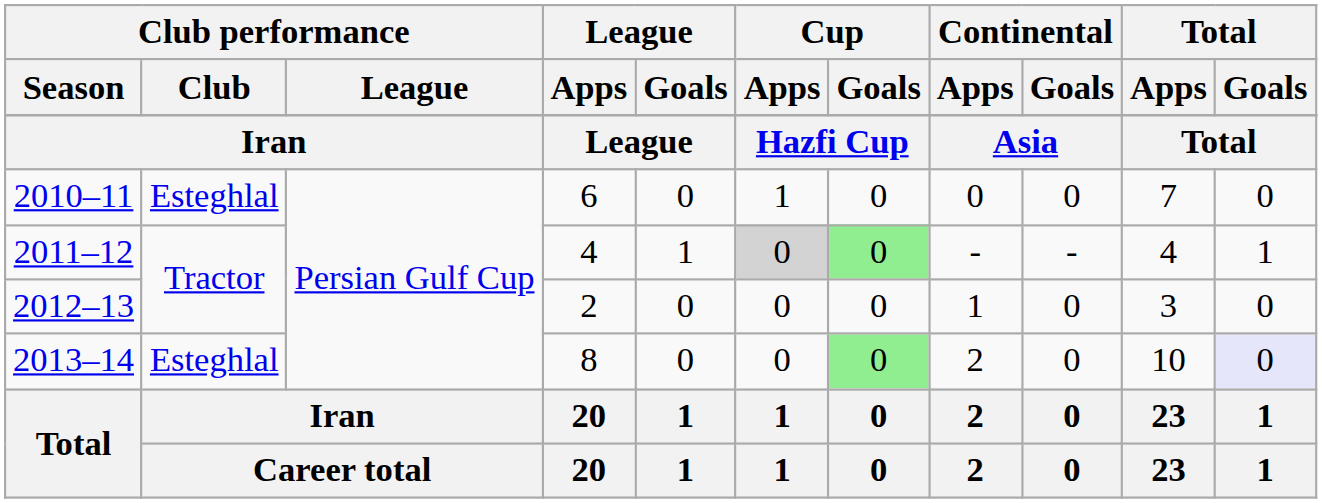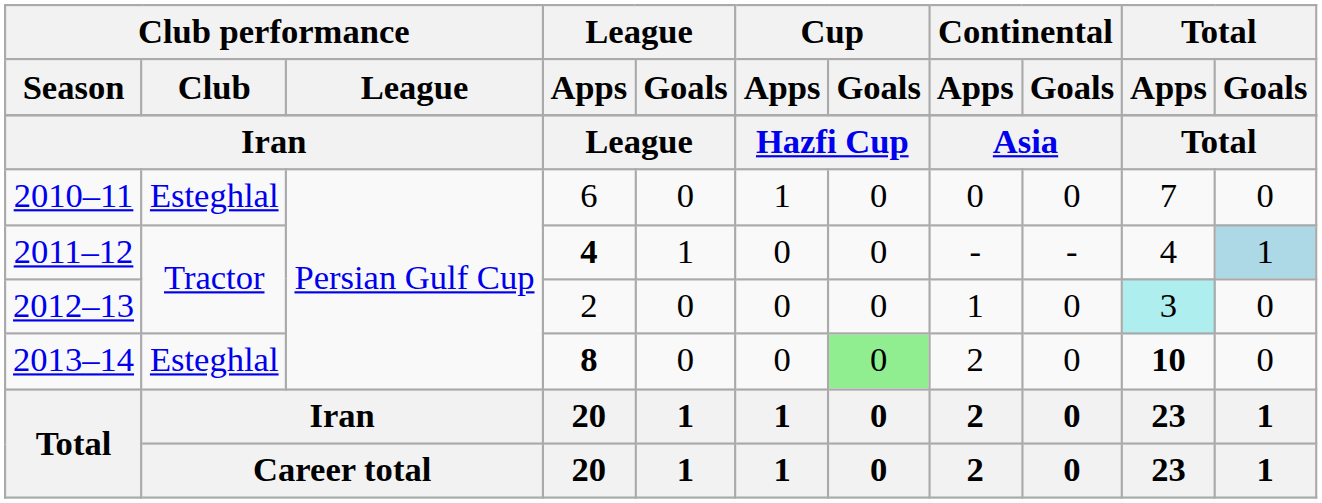(589, 251) normal -> (589, 251) bold
(782, 251) lightgrey background -> (782, 251) no background
(879, 251) lightgreen background -> (879, 251) no background
(1265, 251) no background -> (1265, 251) lightblue background
(1168, 305) no background -> (1168, 305) paleturquoise background
(589, 360) normal -> (589, 360) bold
(1168, 360) normal -> (1168, 360) bold
(1265, 360) lavender background -> (1265, 360) no background
